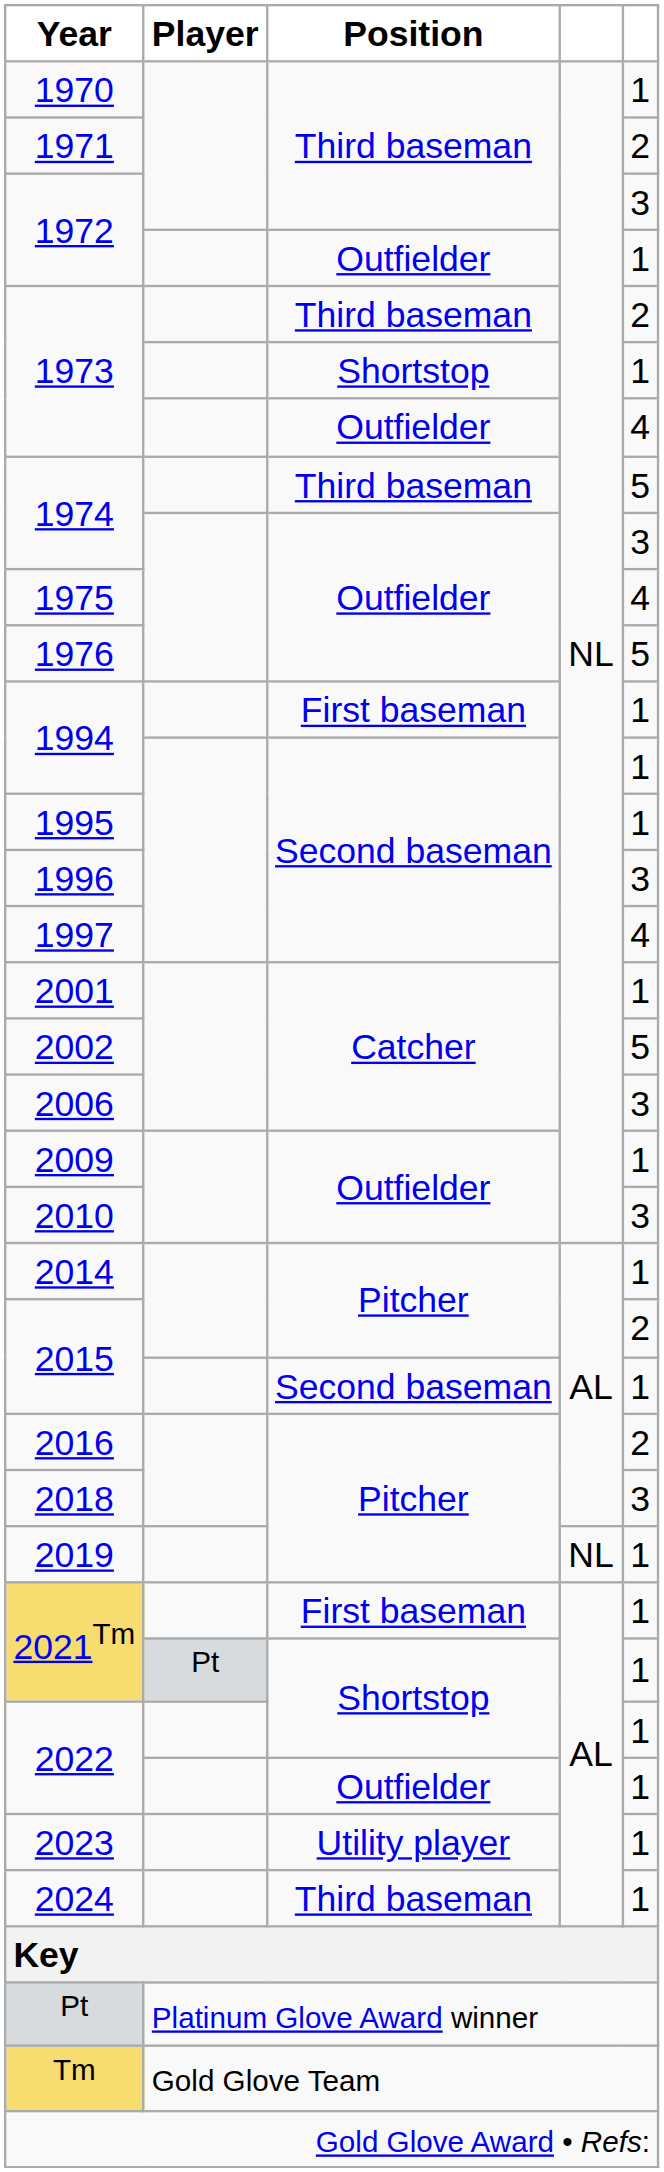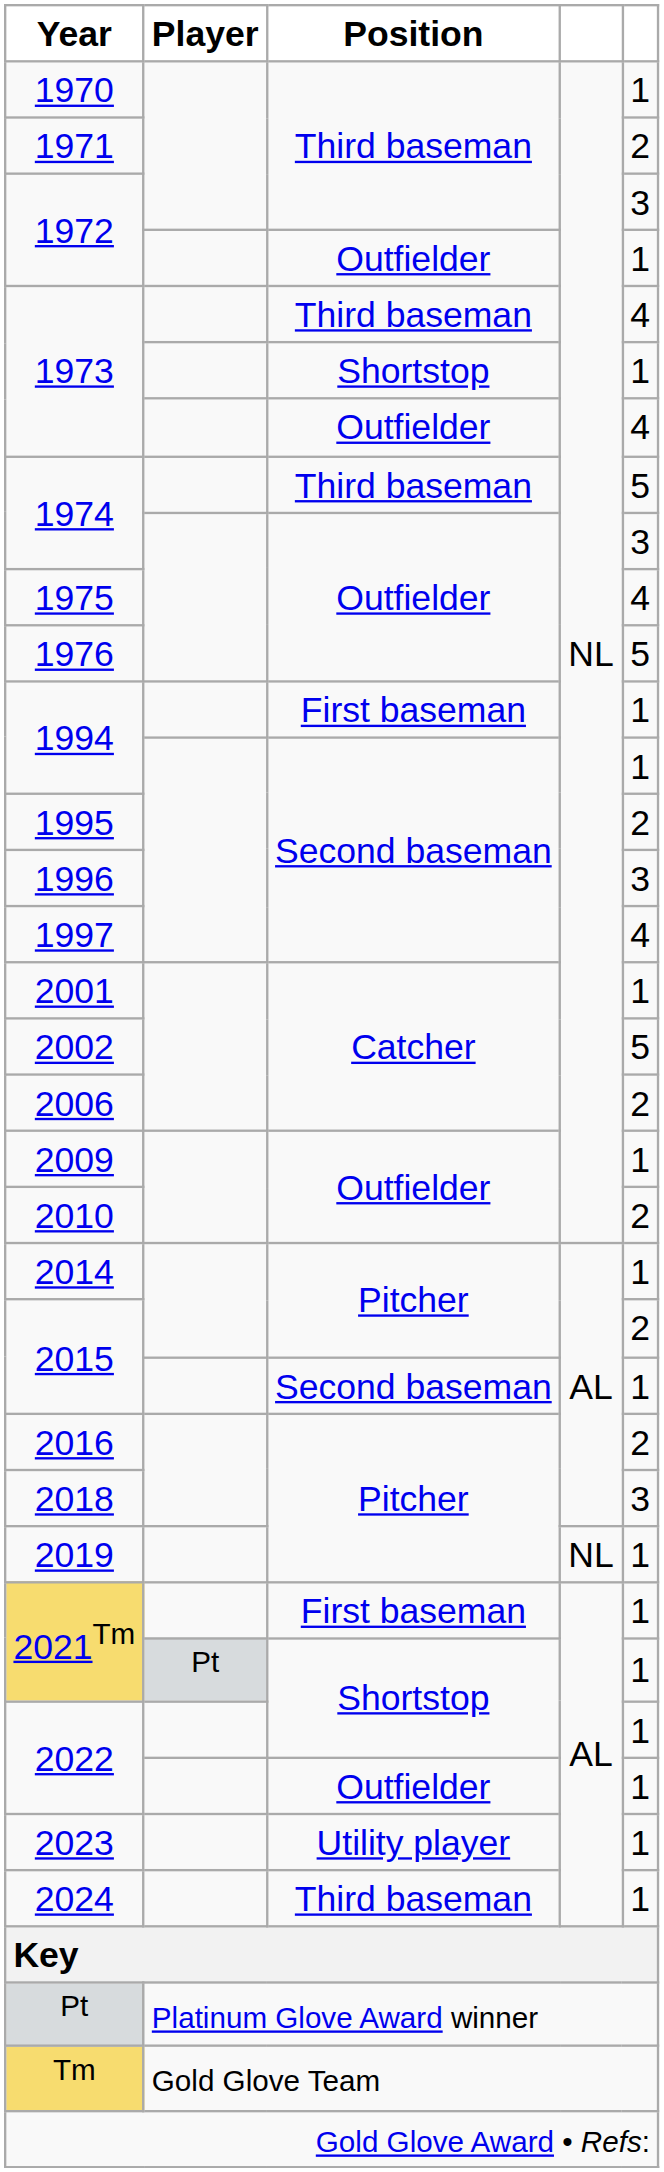(640, 315) 2 -> (640, 315) 4
(640, 822) 1 -> (640, 822) 2
(640, 1103) 3 -> (640, 1103) 2
(640, 1216) 3 -> (640, 1216) 2
